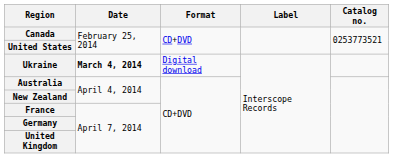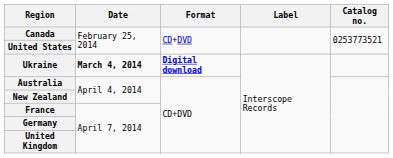(182, 65) normal -> (182, 65) bold
